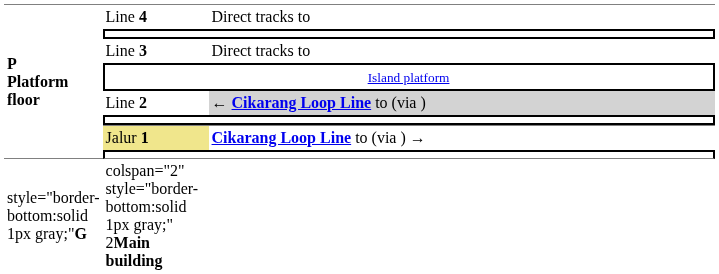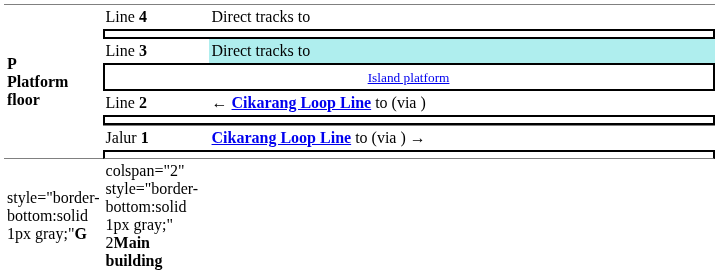(261, 50) no background -> (261, 50) paleturquoise background
(319, 102) lightgrey background -> (319, 102) no background
(127, 138) khaki background -> (127, 138) no background
